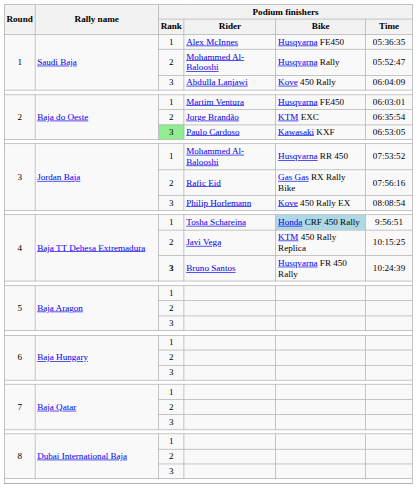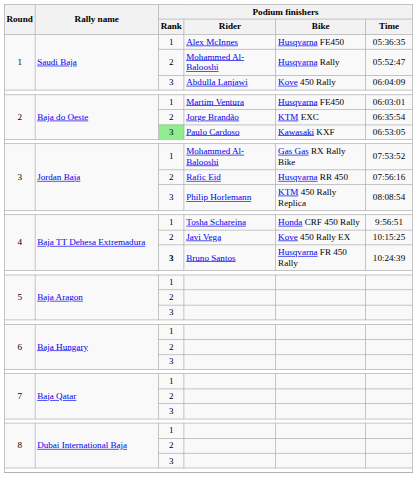(313, 156) Husqvarna RR 450 -> (312, 156) Gas Gas RX Rally Bike
(312, 182) Gas Gas RX Rally Bike -> (313, 176) Husqvarna RR 450
(314, 202) Kove 450 Rally EX -> (307, 197) KTM 450 Rally Replica
(319, 222) lightblue background -> (319, 222) no background
(307, 242) KTM 450 Rally Replica -> (314, 237) Kove 450 Rally EX
